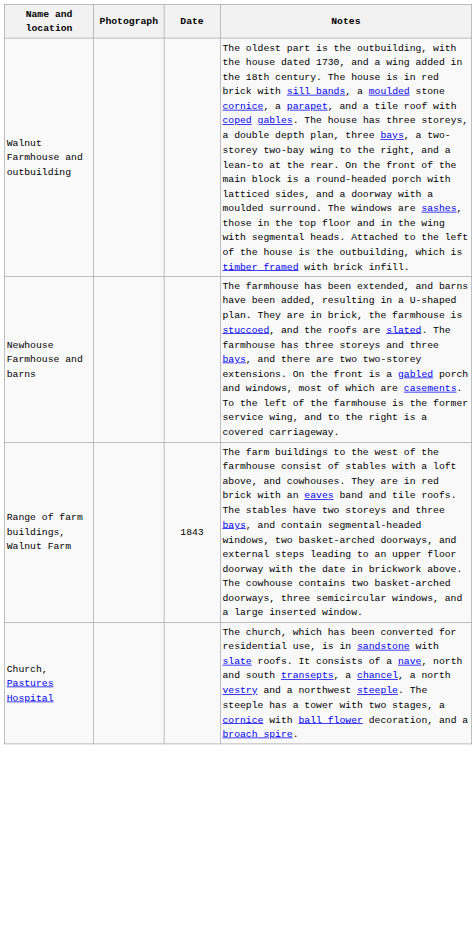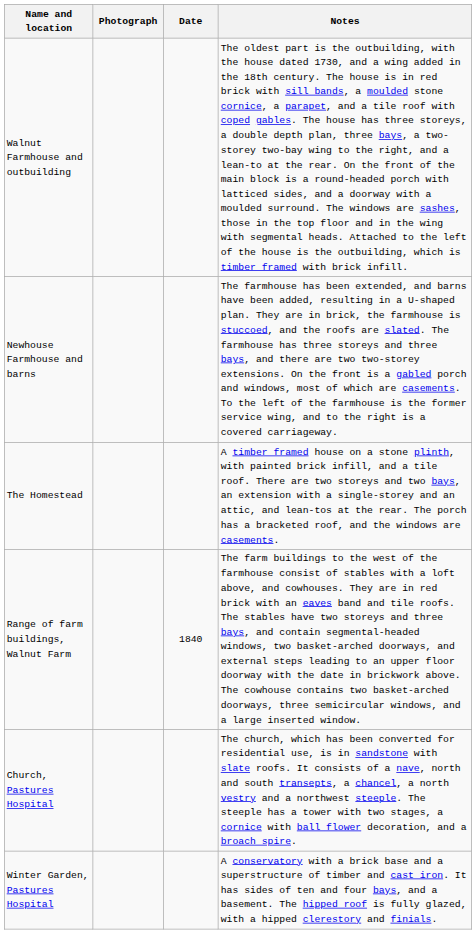+ row: (45, 496)
(192, 532) 1843 -> (191, 639) 1840
+ row: (48, 890)
